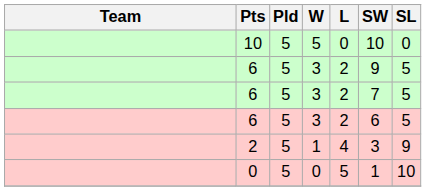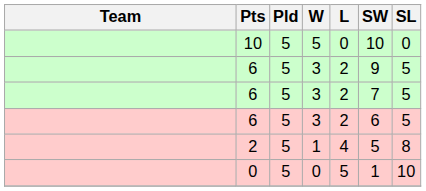(375, 146) 3 -> (375, 146) 5
(406, 146) 9 -> (406, 146) 8
